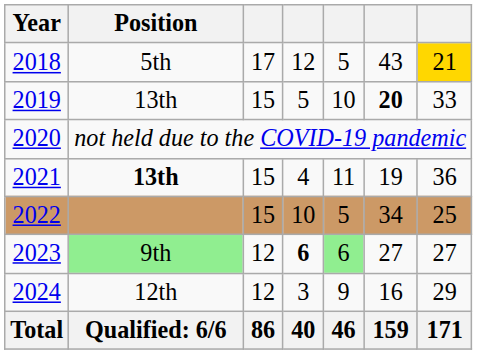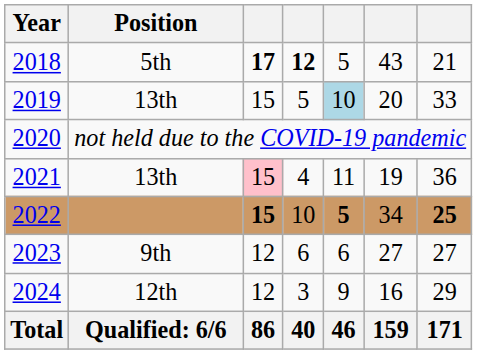(263, 61) normal -> (263, 61) bold
(303, 61) normal -> (303, 61) bold
(445, 61) gold background -> (445, 61) no background
(344, 100) no background -> (344, 100) lightblue background
(391, 100) bold -> (391, 100) normal
(156, 176) bold -> (156, 176) normal
(263, 176) no background -> (263, 176) pink background
(263, 215) normal -> (263, 215) bold
(344, 215) normal -> (344, 215) bold
(445, 215) normal -> (445, 215) bold
(156, 253) lightgreen background -> (156, 253) no background
(303, 253) bold -> (303, 253) normal
(344, 253) lightgreen background -> (344, 253) no background
